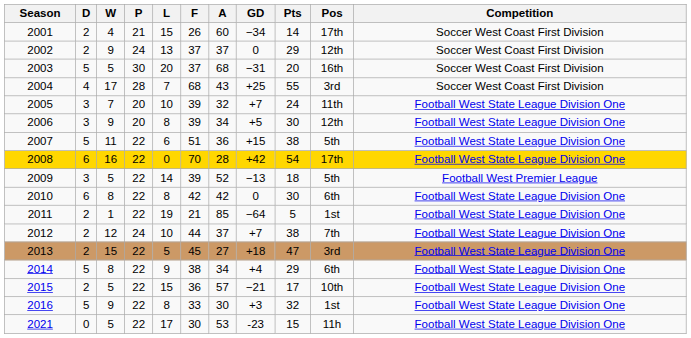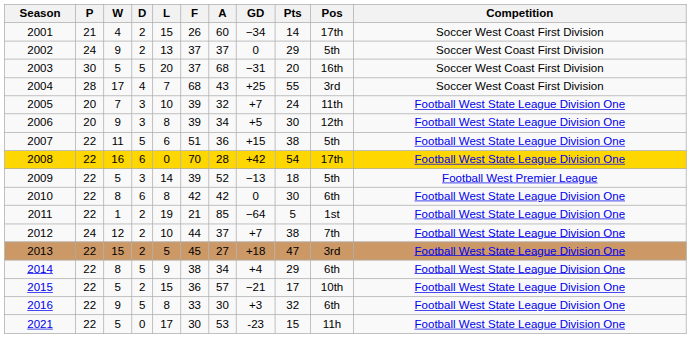columns swapped: (139, 13) <-> (86, 13)
(332, 50) 12th -> (332, 50) 5th
(332, 305) 1st -> (332, 305) 6th
